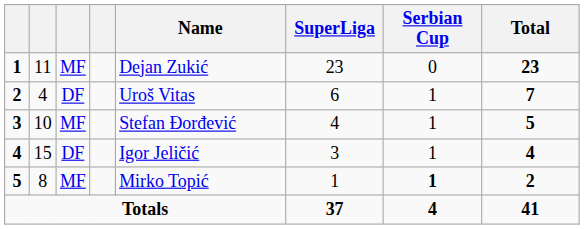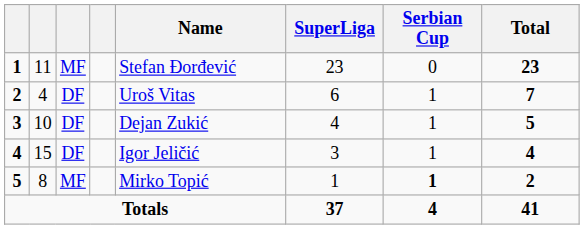(164, 67) Dejan Zukić -> (178, 67) Stefan Đorđević
(73, 124) MF -> (73, 124) DF
(178, 124) Stefan Đorđević -> (164, 124) Dejan Zukić
